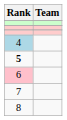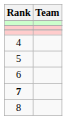(19, 43) lightblue background -> (19, 43) no background
(19, 59) bold -> (19, 59) normal
(19, 75) pink background -> (19, 75) no background
(19, 91) normal -> (19, 91) bold
